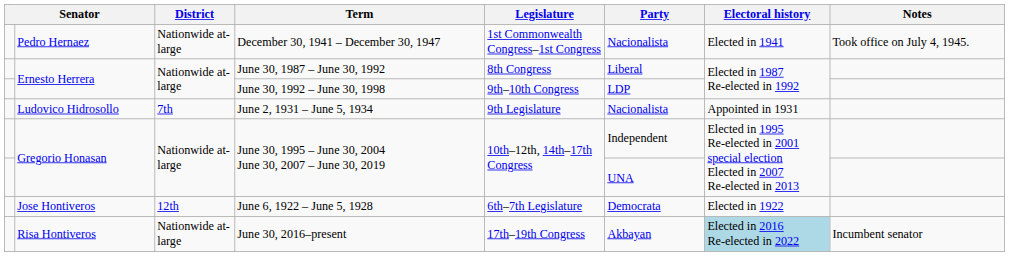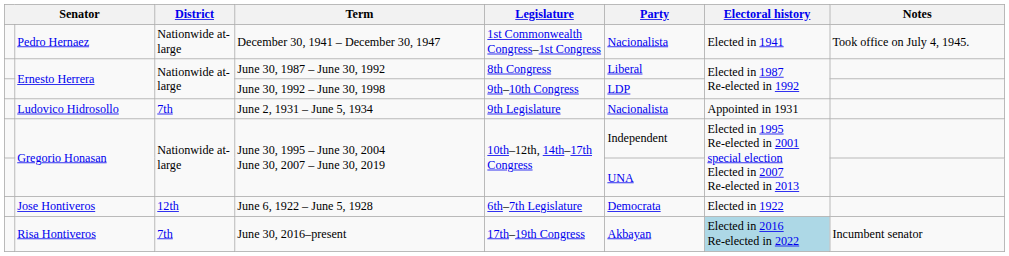(194, 234) Nationwide at-large -> (165, 234) 7th
